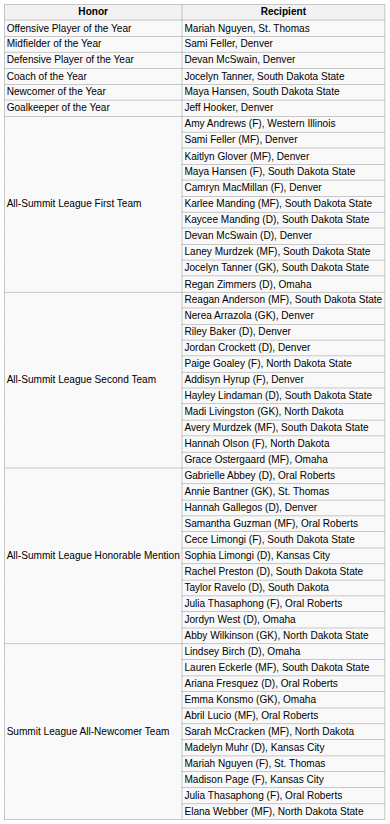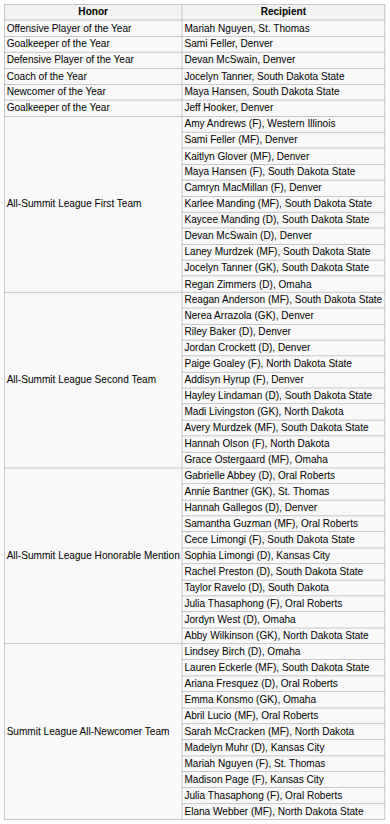(54, 44) Midfielder of the Year -> (58, 44) Goalkeeper of the Year
